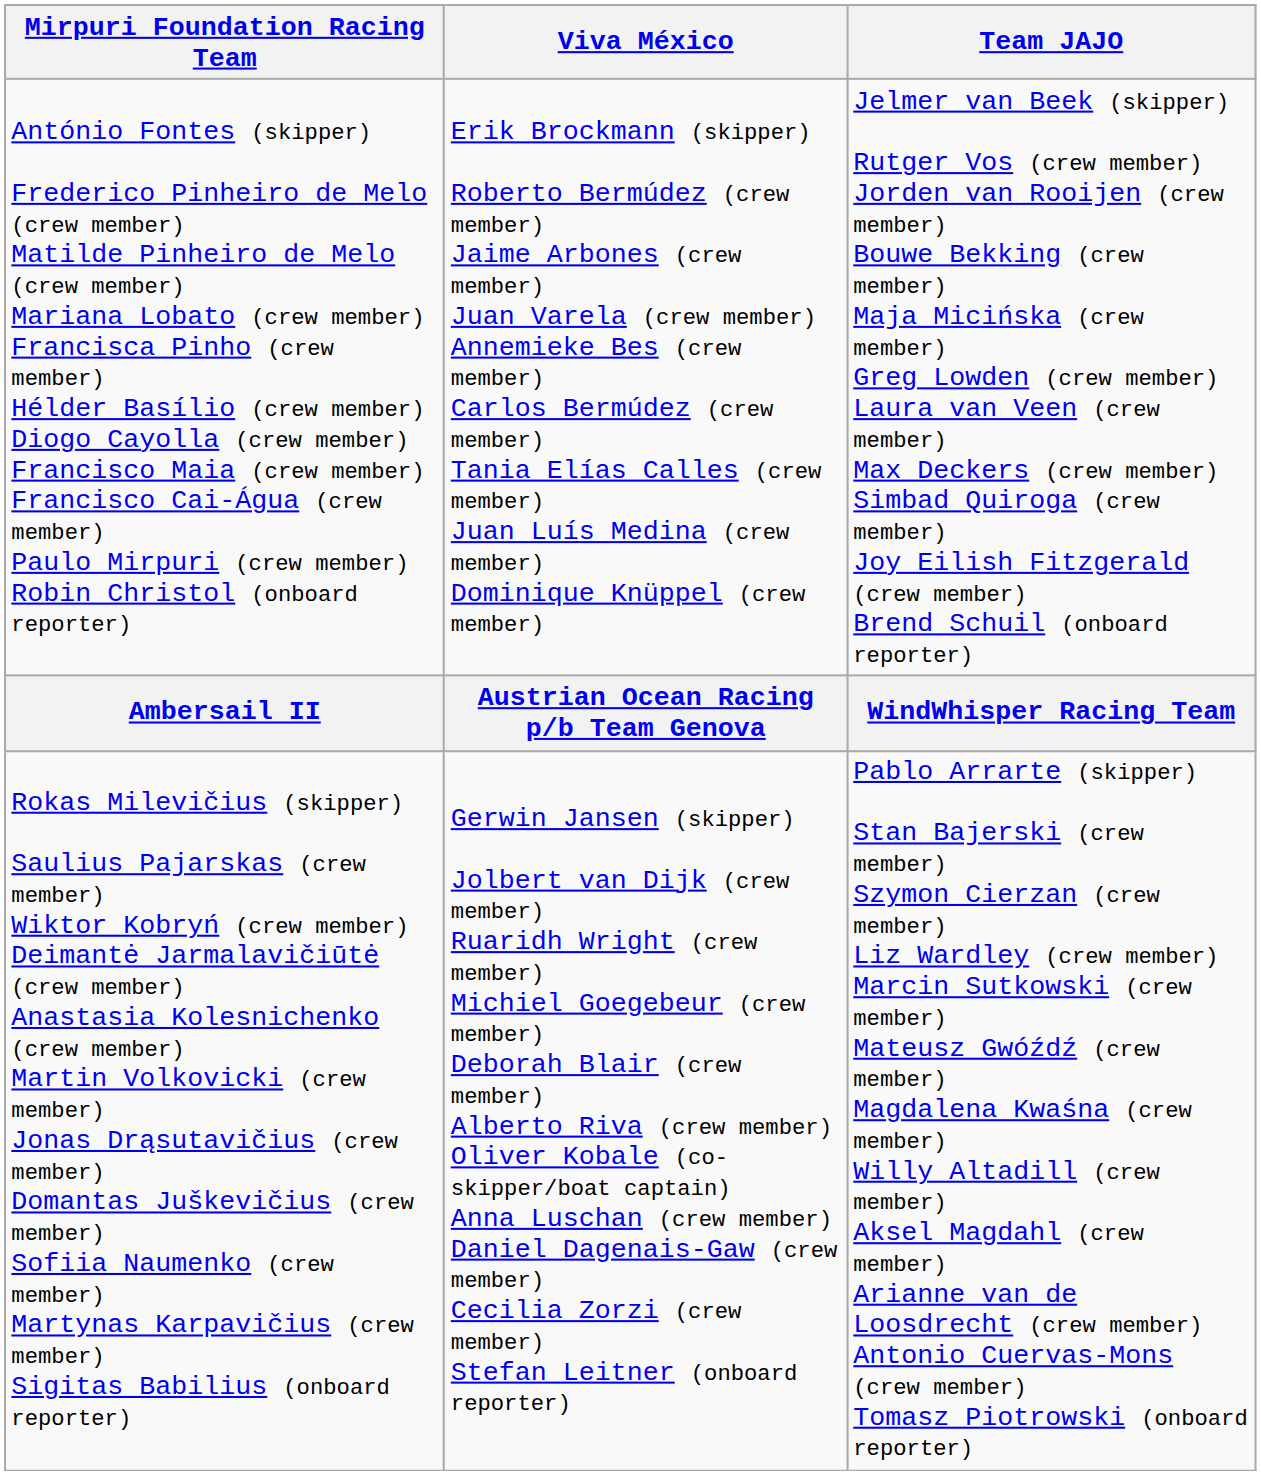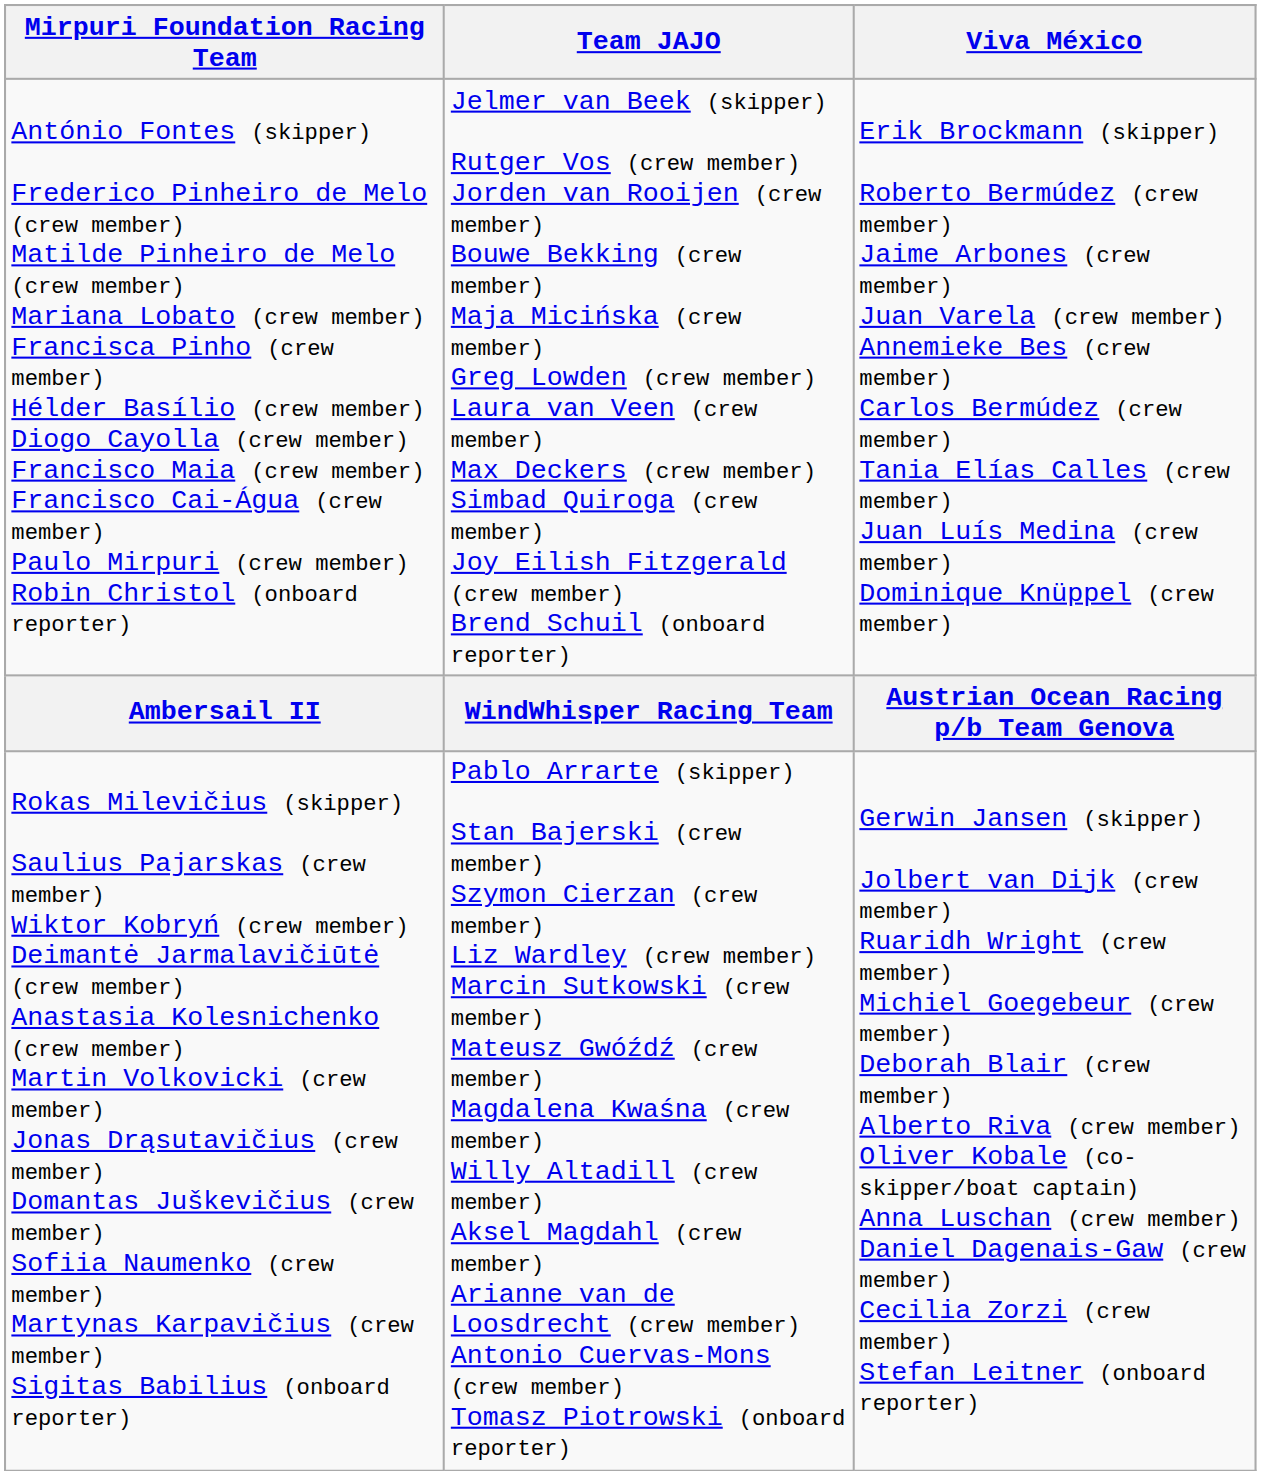columns swapped: (1051, 42) <-> (646, 42)
